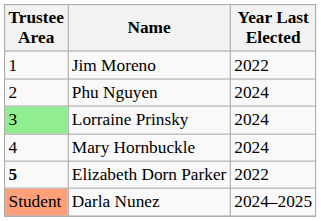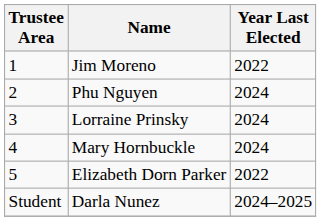(13, 119) lightgreen background -> (13, 119) no background
(13, 174) bold -> (13, 174) normal
(35, 202) lightsalmon background -> (35, 202) no background
